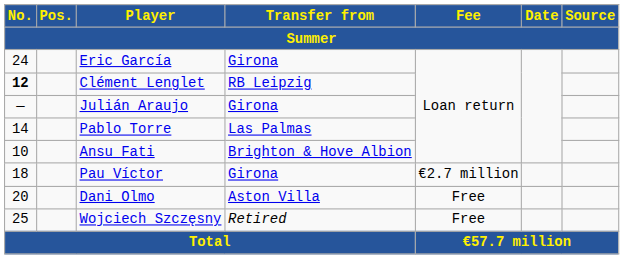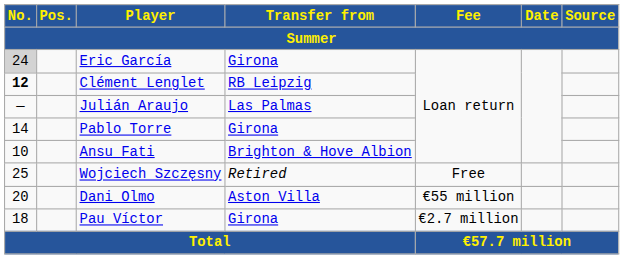(20, 61) no background -> (20, 61) lightgrey background
(253, 107) Girona -> (270, 107) Las Palmas
(270, 129) Las Palmas -> (253, 129) Girona
rows swapped: (121, 175) <-> (150, 220)
(468, 197) Free -> (468, 197) €55 million
